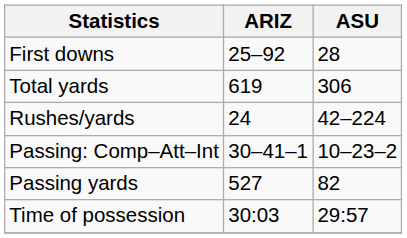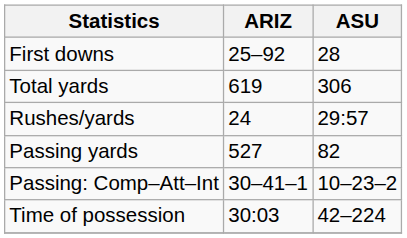(352, 118) 42–224 -> (343, 118) 29:57
rows swapped: (74, 183) <-> (114, 151)
(343, 216) 29:57 -> (352, 216) 42–224
